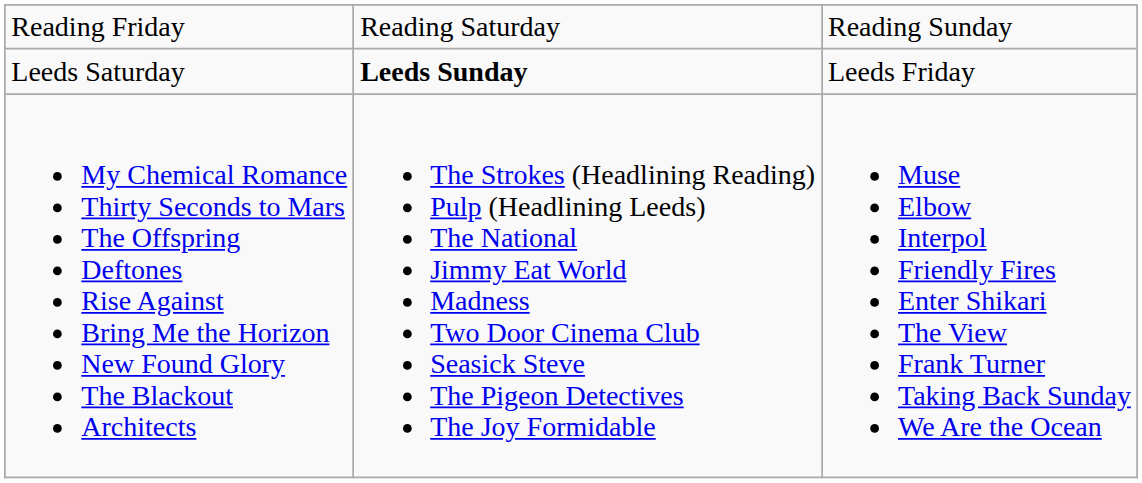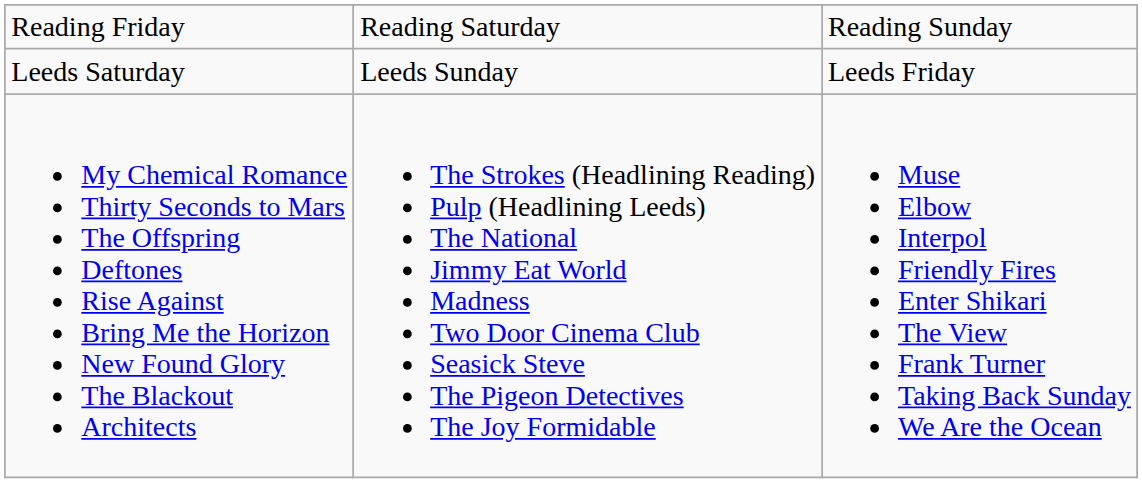(444, 71) bold -> (439, 71) normal
